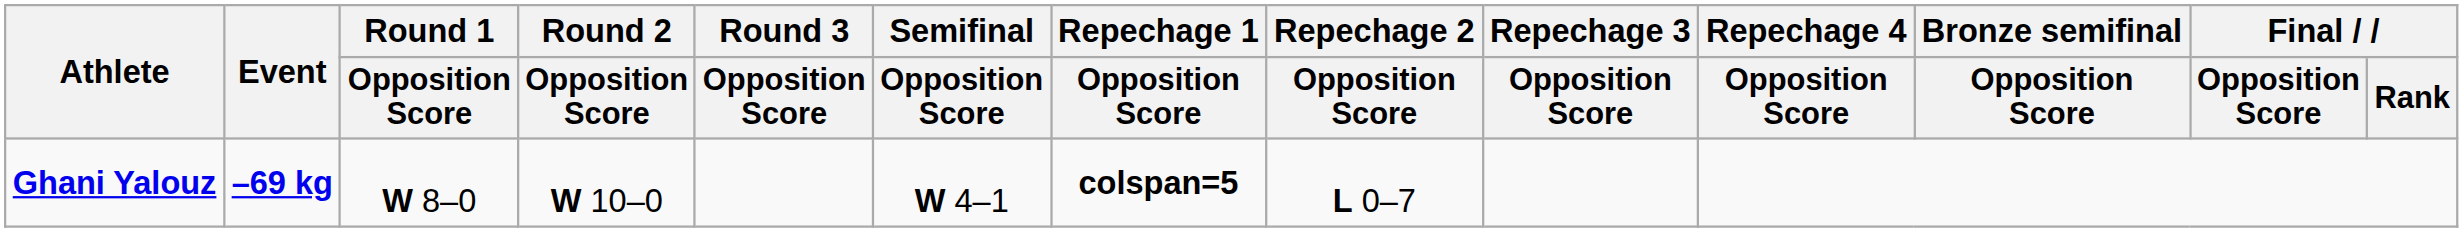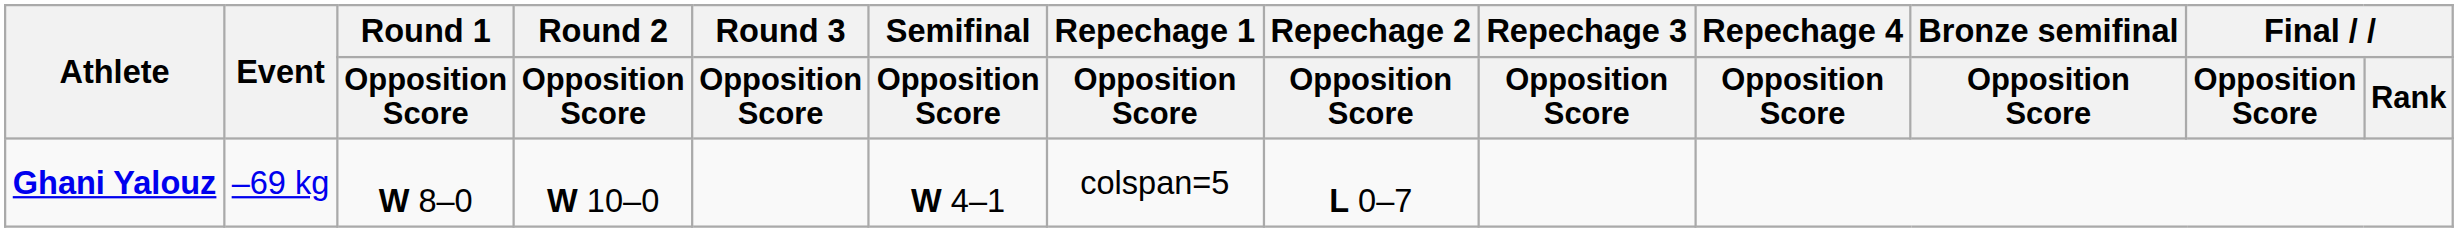(282, 183) bold -> (280, 183) normal
(1158, 183) bold -> (1155, 183) normal
